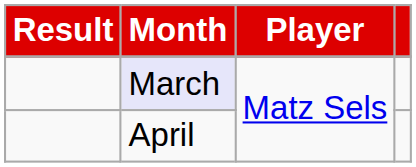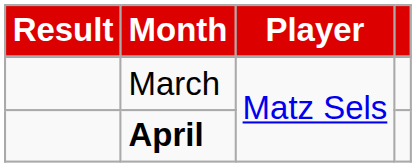(174, 82) lavender background -> (174, 82) no background
(162, 135) normal -> (166, 135) bold
